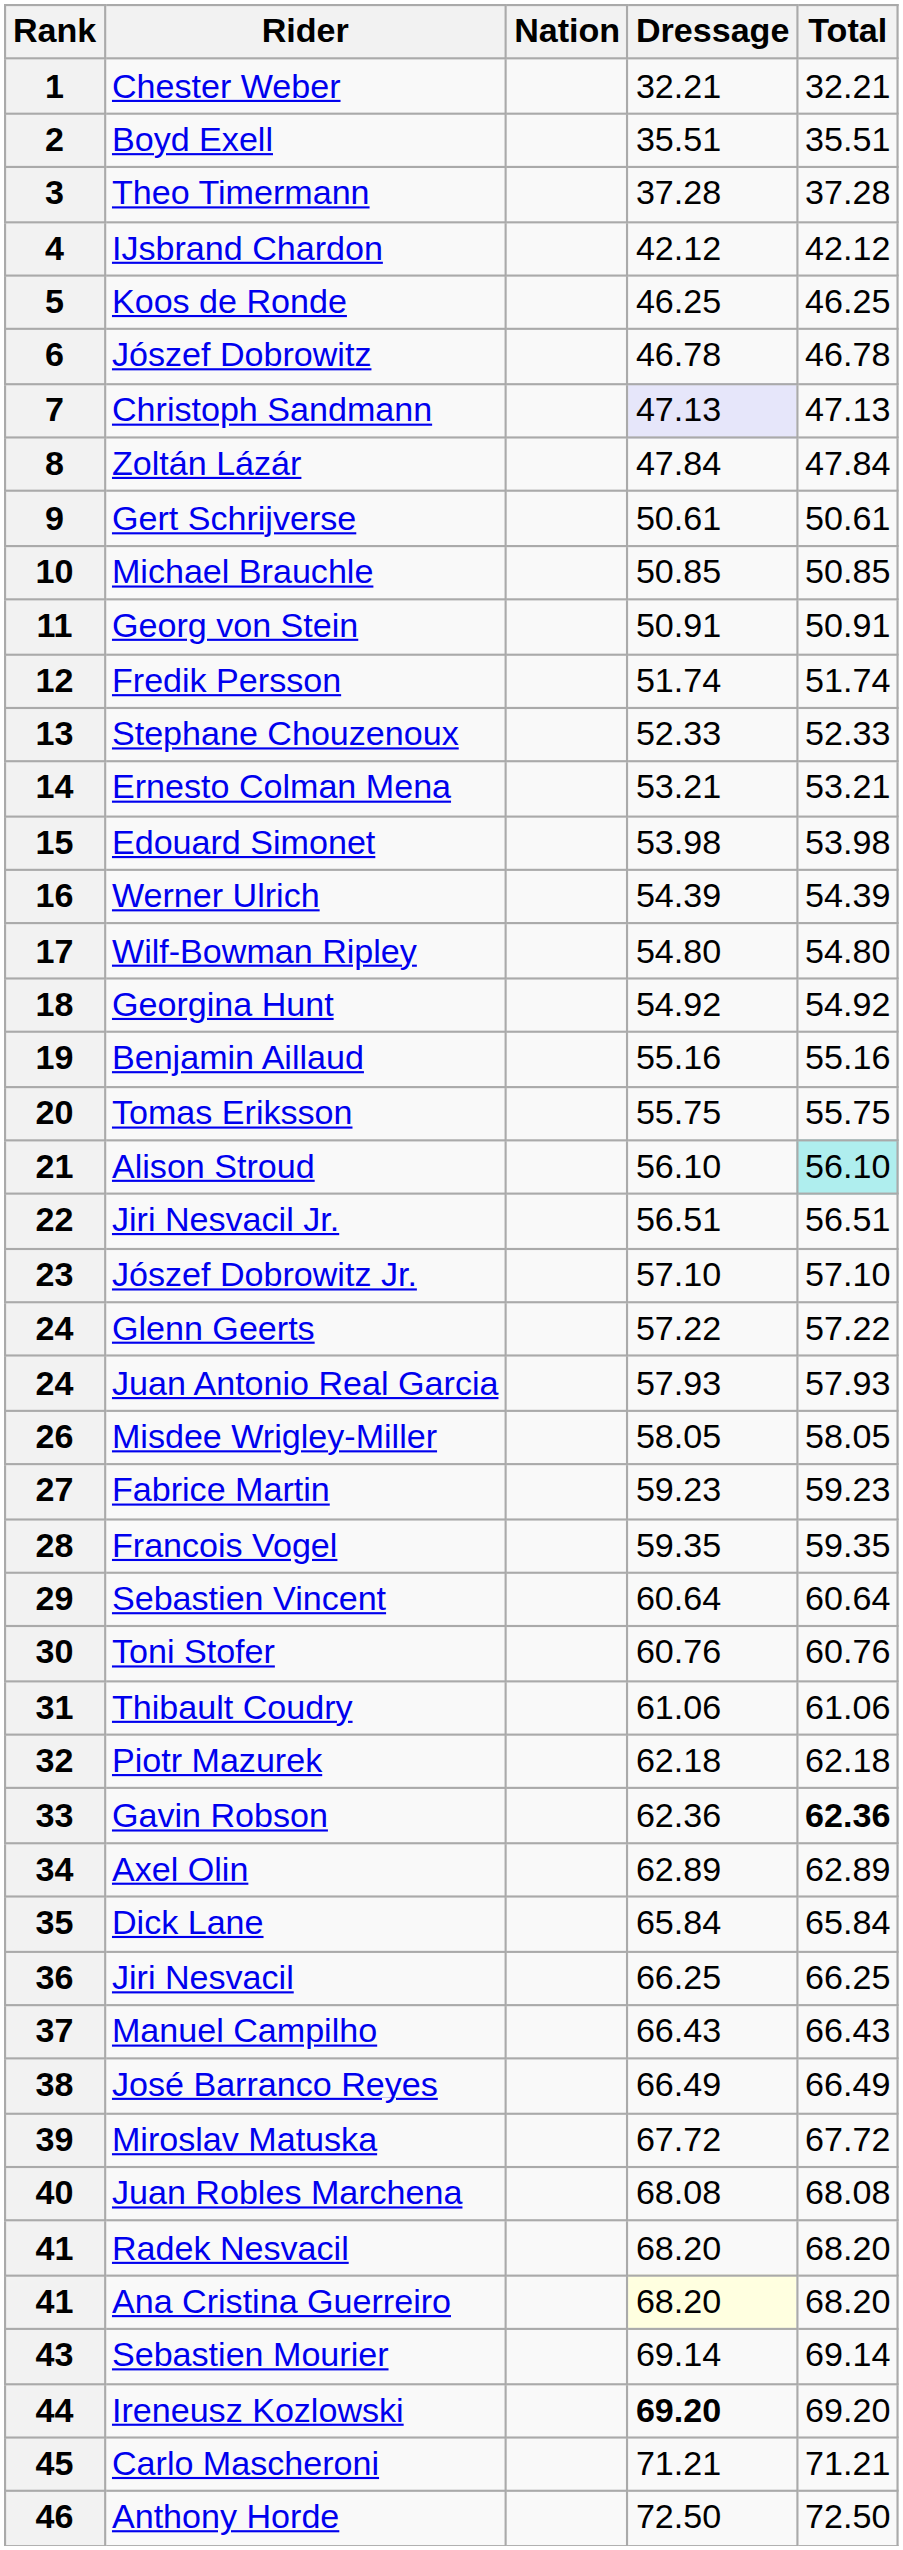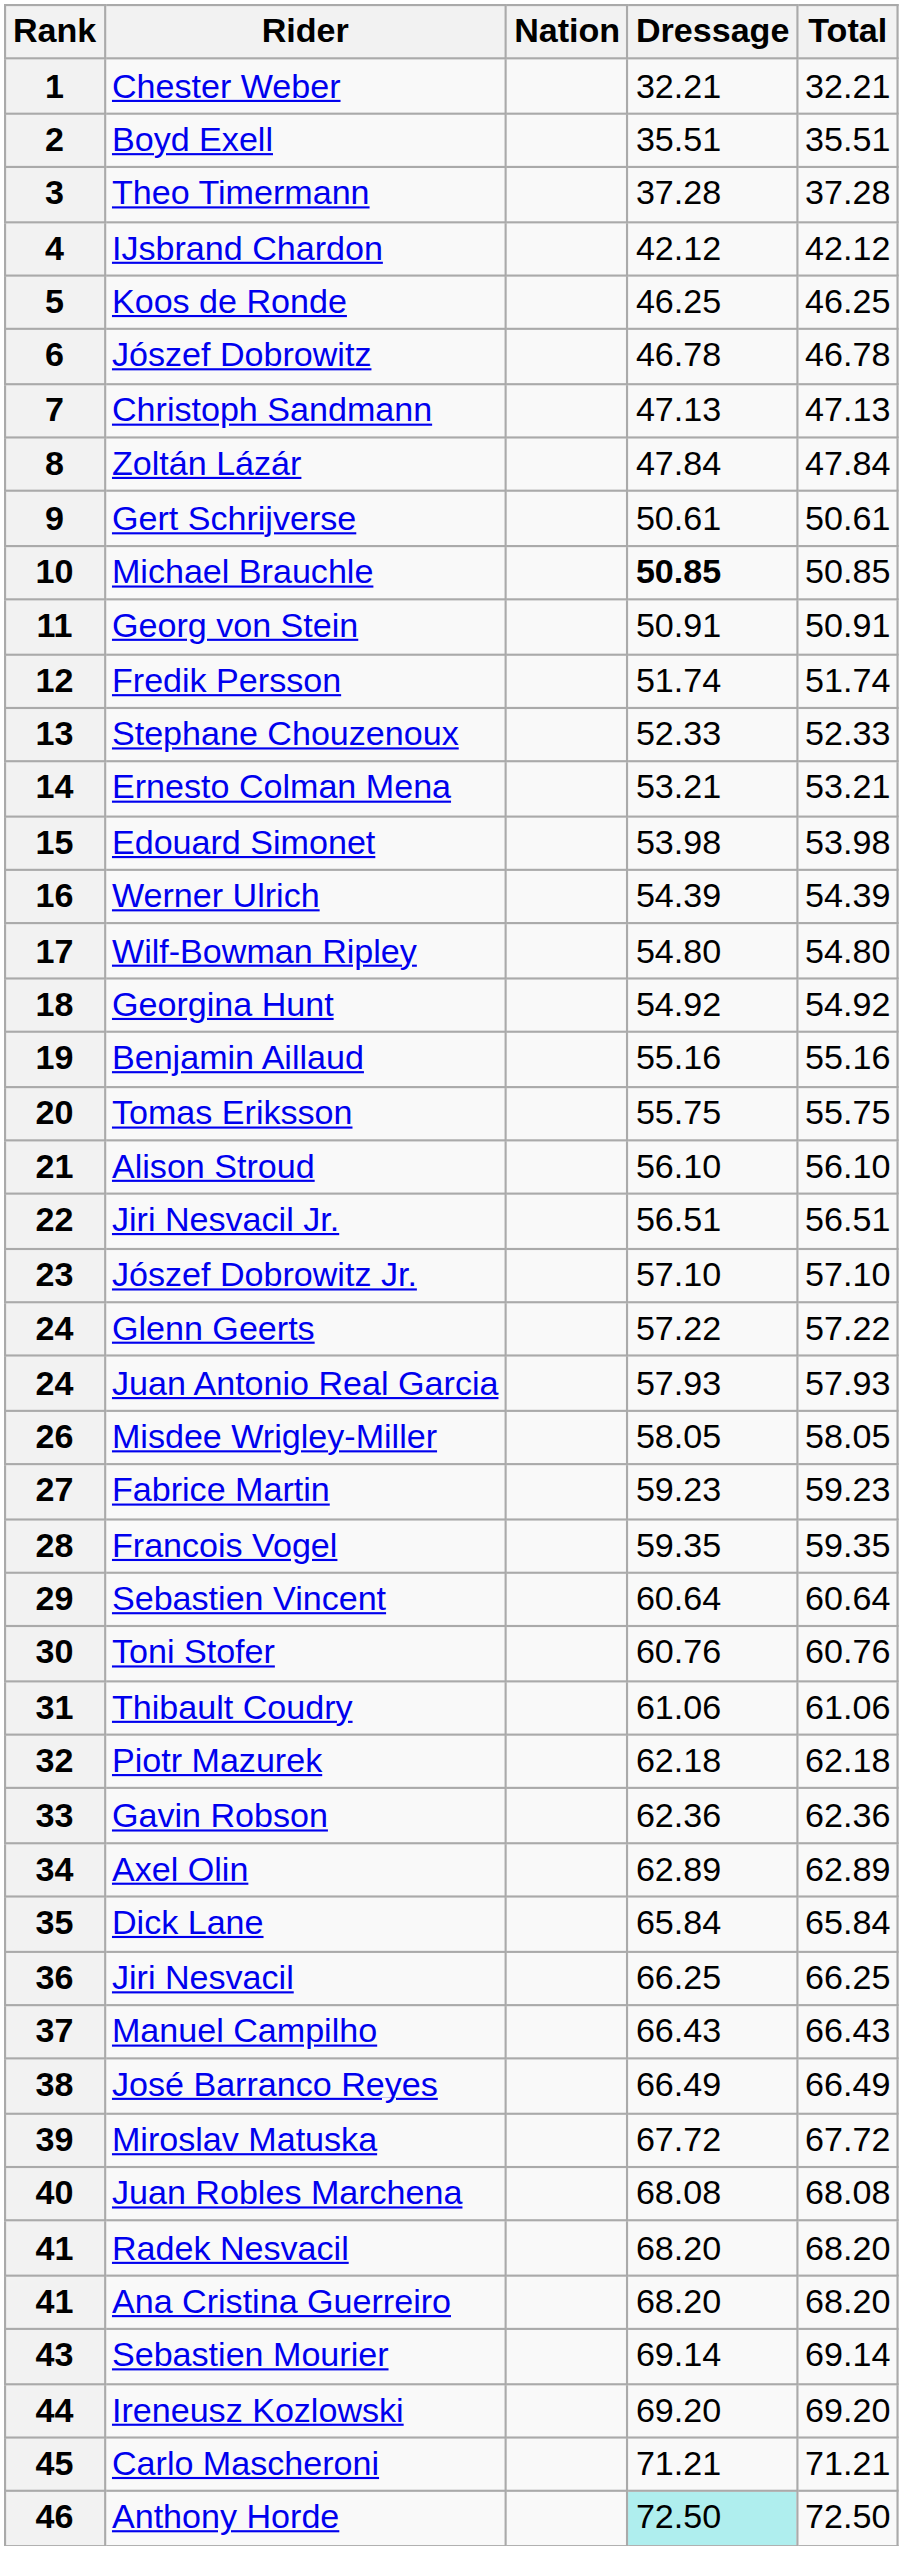(679, 409) lavender background -> (679, 409) no background
(679, 572) normal -> (679, 572) bold
(848, 1166) paleturquoise background -> (848, 1166) no background
(848, 1815) bold -> (848, 1815) normal
(679, 2301) lightyellow background -> (679, 2301) no background
(679, 2409) bold -> (679, 2409) normal
(679, 2517) no background -> (679, 2517) paleturquoise background
